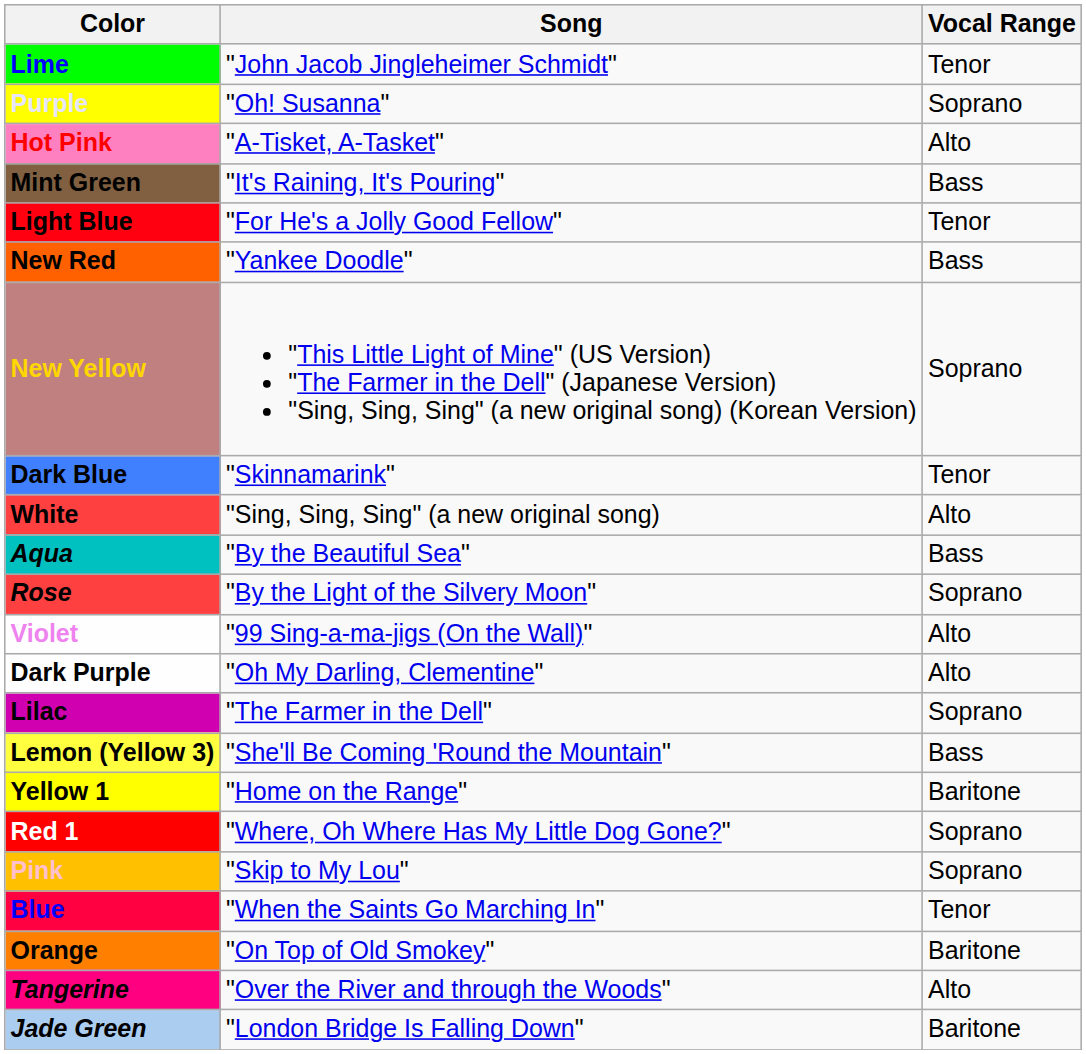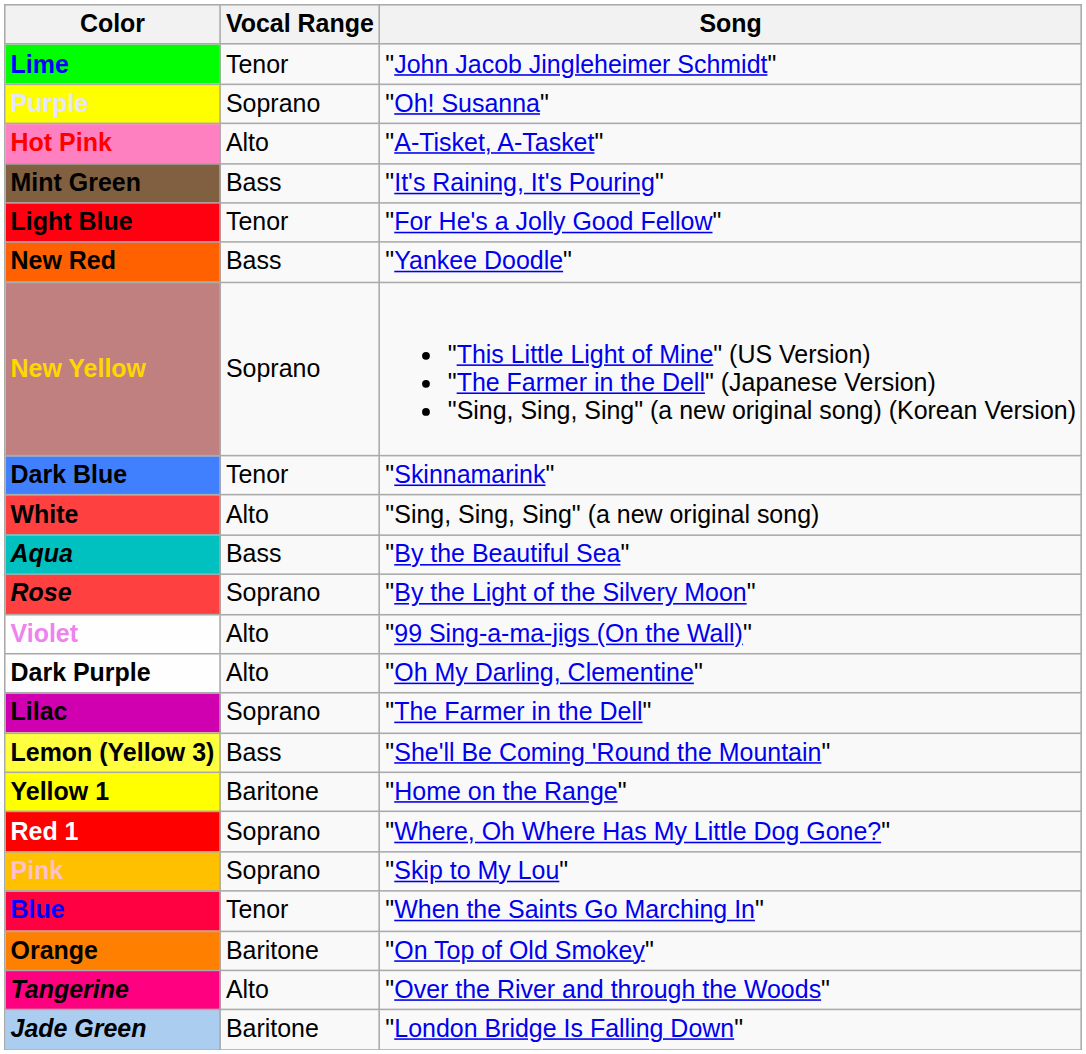columns swapped: (571, 24) <-> (1002, 24)
